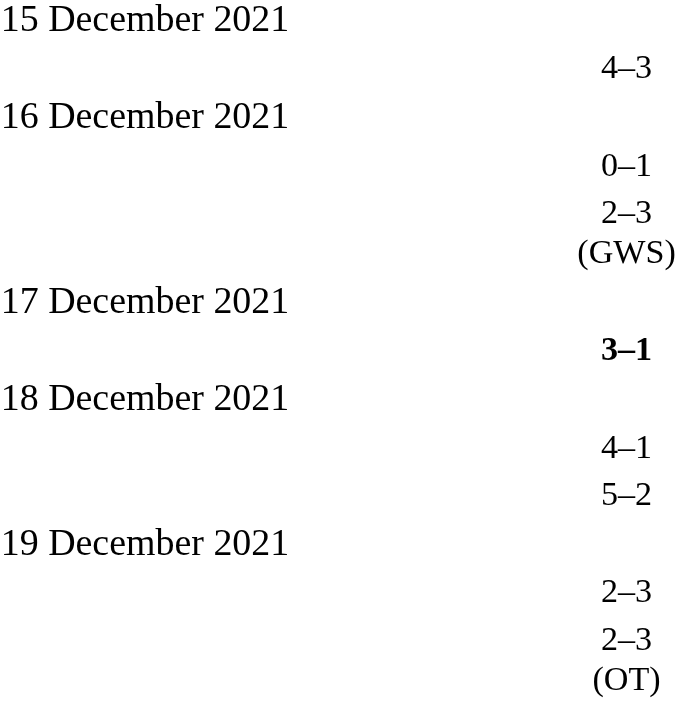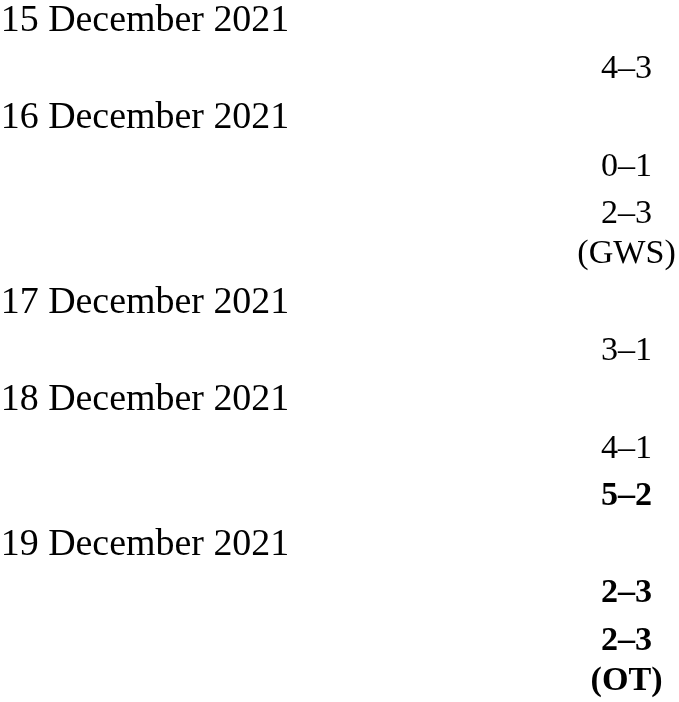(627, 349) bold -> (627, 349) normal
(627, 493) normal -> (627, 493) bold
(627, 590) normal -> (627, 590) bold
(627, 658) normal -> (627, 658) bold
